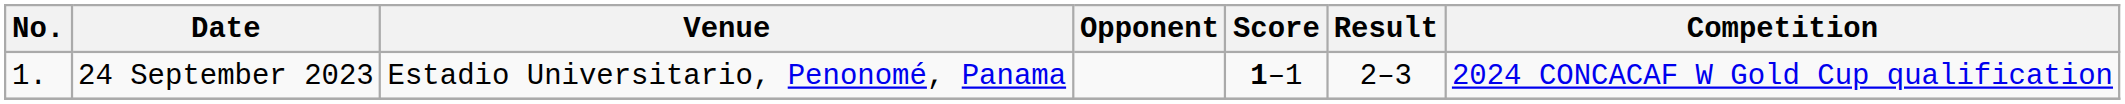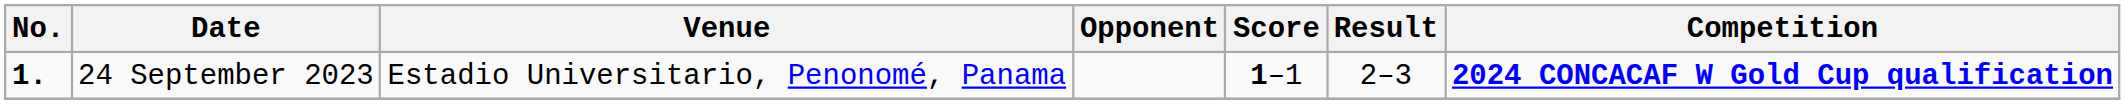(29, 76) normal -> (29, 76) bold
(1782, 76) normal -> (1782, 76) bold
